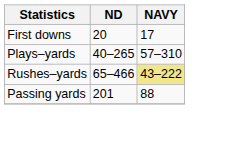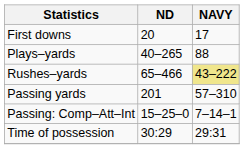(161, 54) 57–310 -> (202, 54) 88
(147, 94) 88 -> (216, 94) 57–310
+ row: (71, 113)
+ row: (61, 133)
